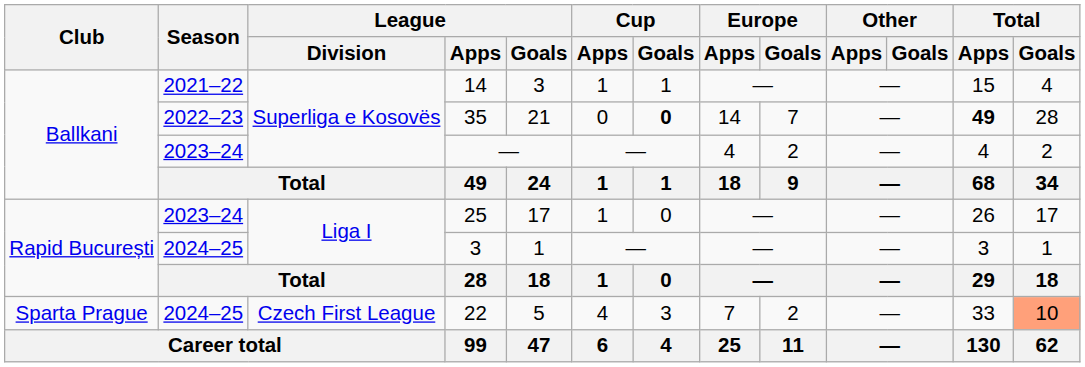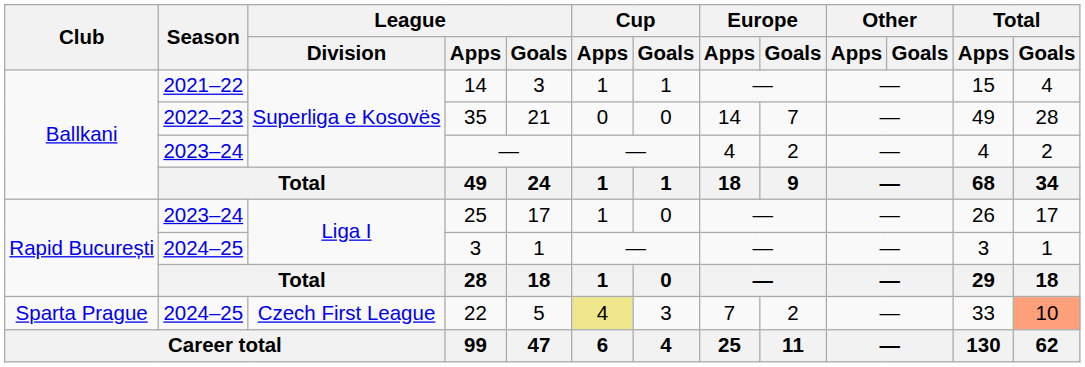(666, 118) bold -> (666, 118) normal
(983, 118) bold -> (983, 118) normal
(602, 313) no background -> (602, 313) khaki background
